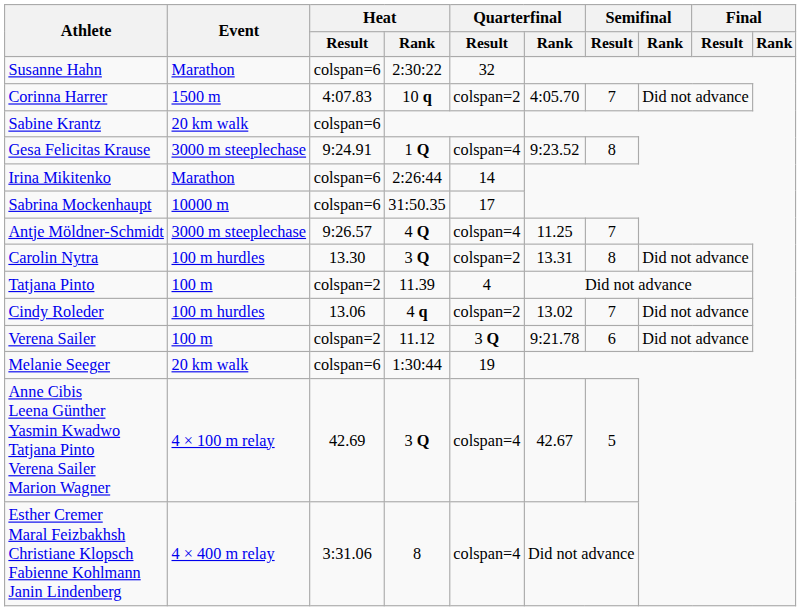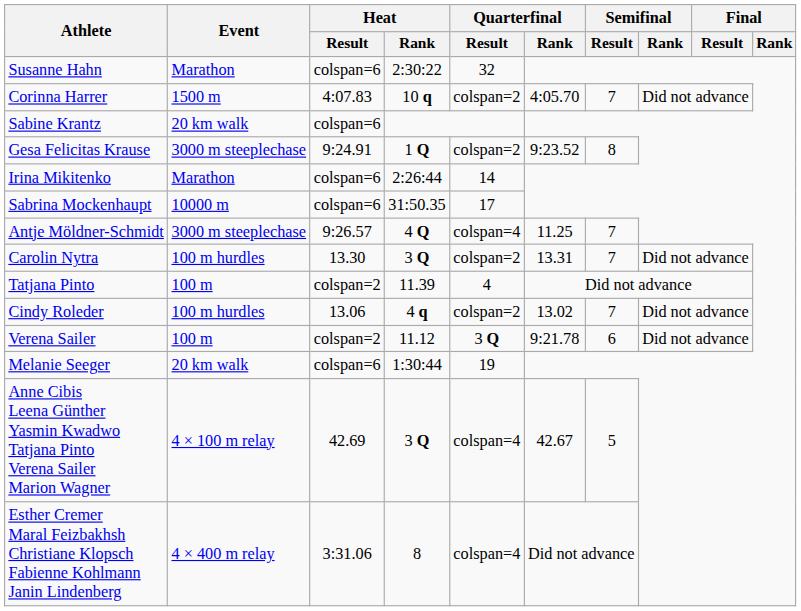(487, 151) colspan=4 -> (487, 151) colspan=2
(612, 258) 8 -> (612, 258) 7
